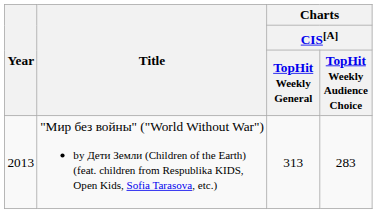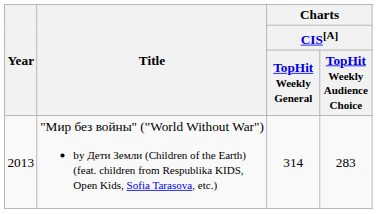(293, 162) 313 -> (293, 162) 314
